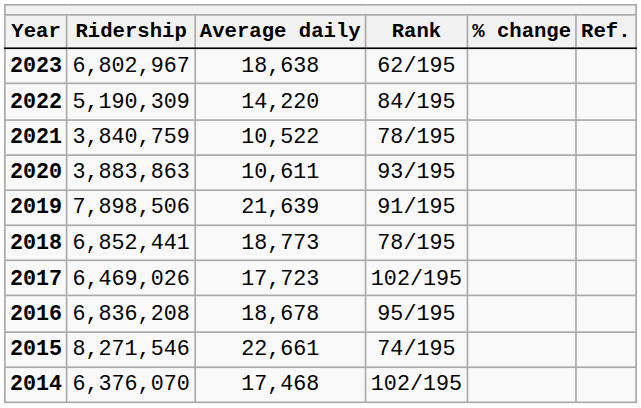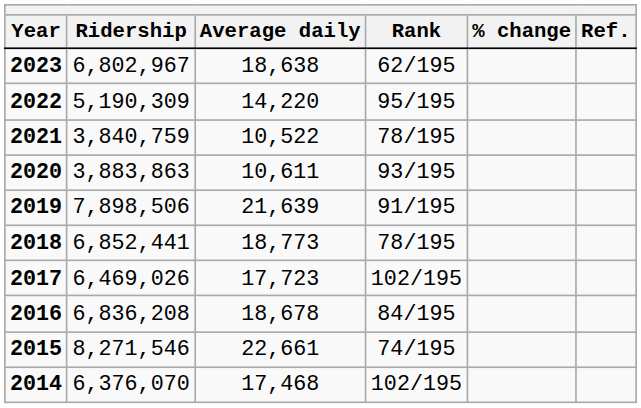(416, 102) 84/195 -> (416, 102) 95/195
(416, 314) 95/195 -> (416, 314) 84/195
